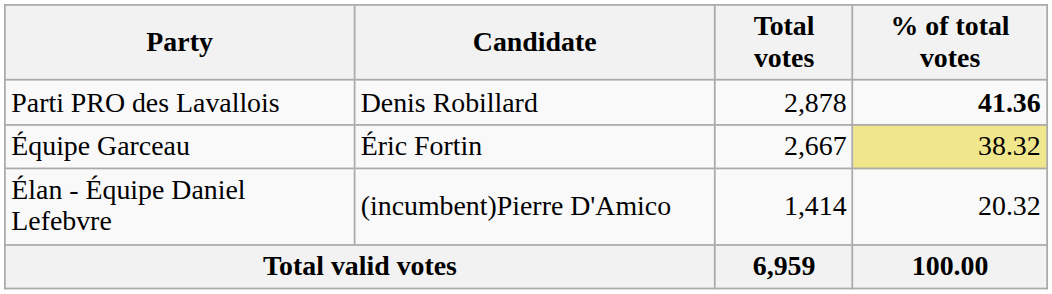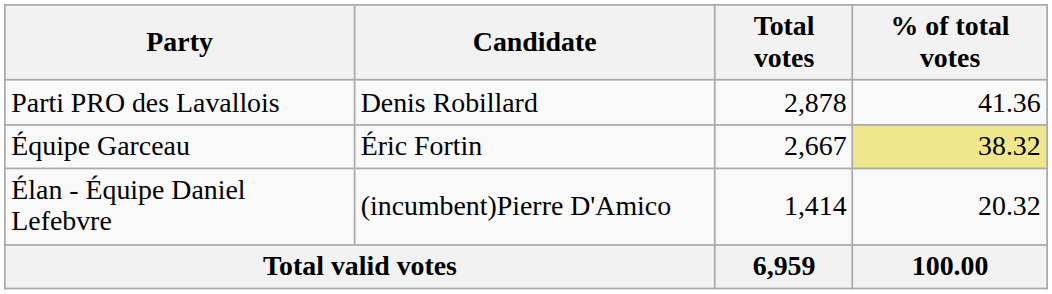(1009, 102) bold -> (1009, 102) normal
